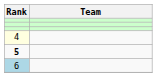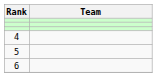(17, 38) lightyellow background -> (17, 38) no background
(17, 52) bold -> (17, 52) normal
(17, 66) lightblue background -> (17, 66) no background
